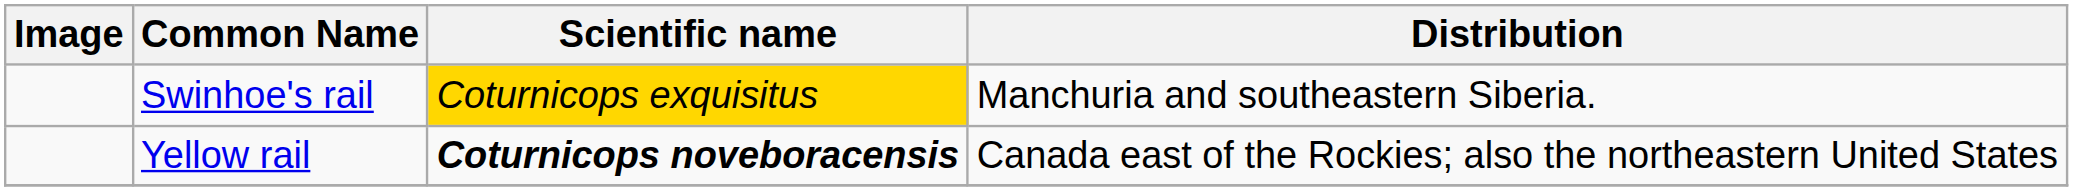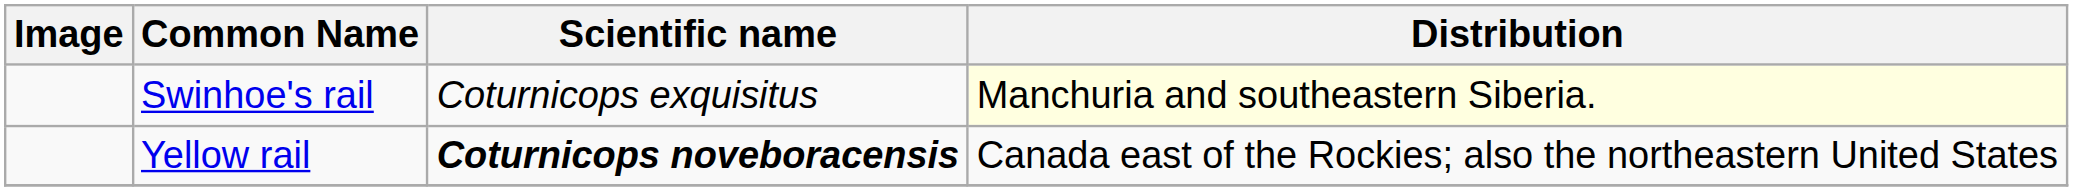(627, 94) gold background -> (627, 94) no background
(1287, 94) no background -> (1287, 94) lightyellow background
